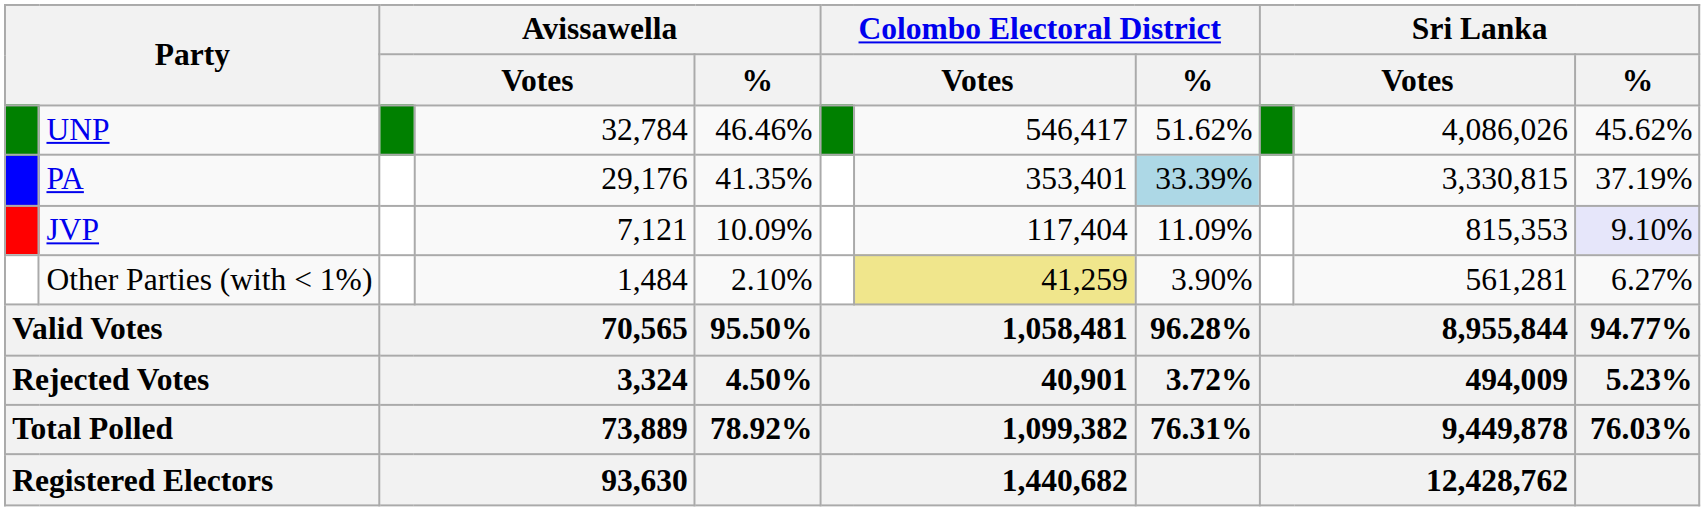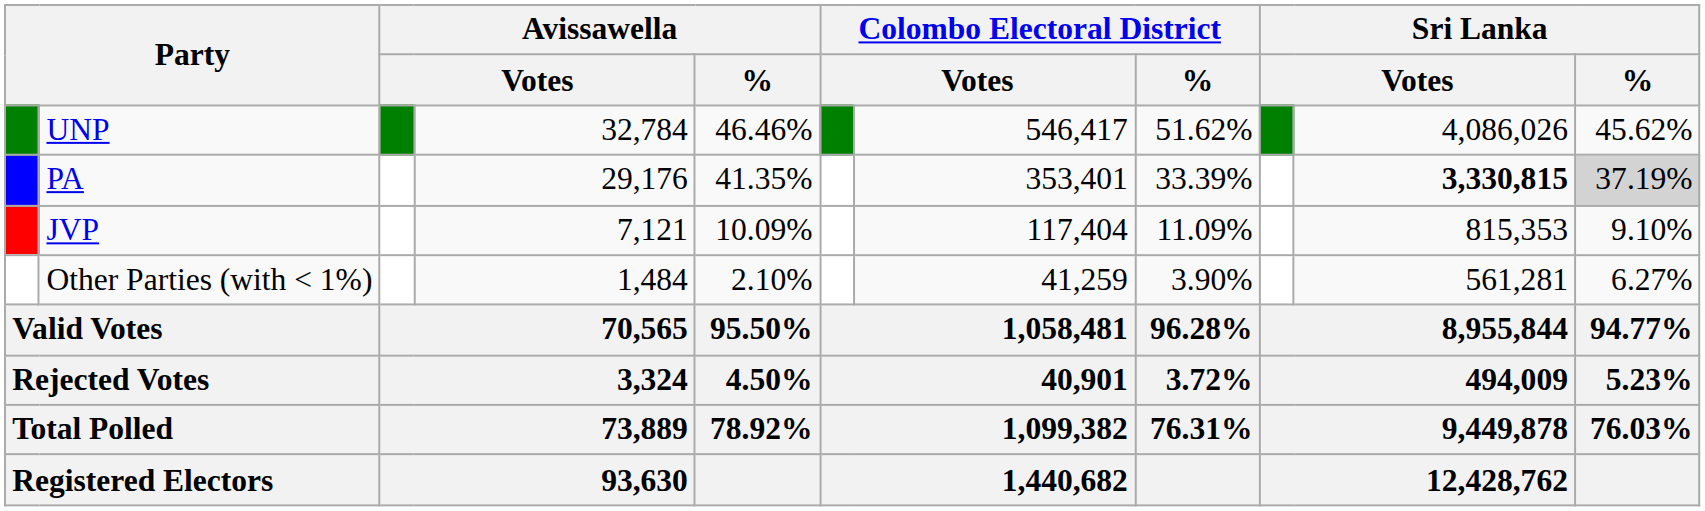(1204, 179) lightblue background -> (1204, 179) no background
(1505, 179) normal -> (1505, 179) bold
(1644, 179) no background -> (1644, 179) lightgrey background
(1652, 229) lavender background -> (1652, 229) no background
(1085, 279) khaki background -> (1085, 279) no background
